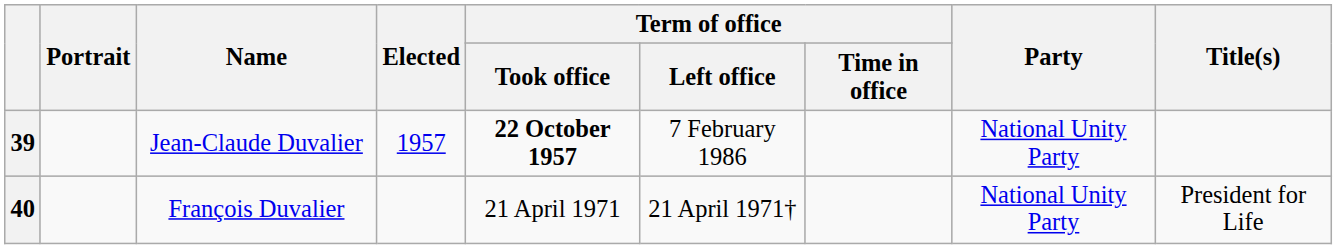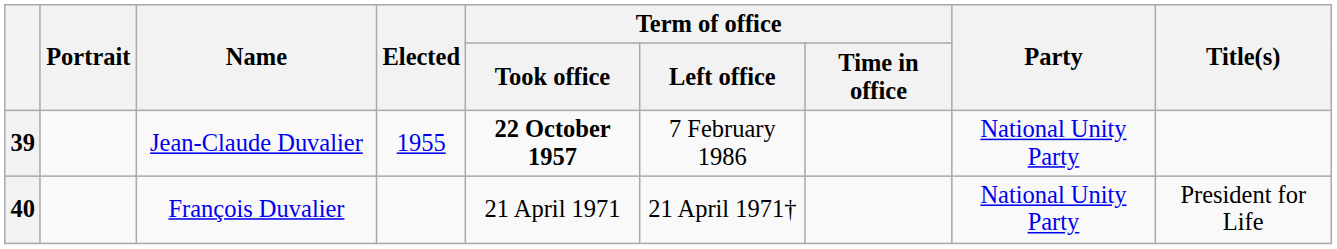(421, 142) 1957 -> (421, 142) 1955
